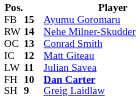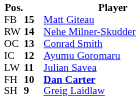(82, 19) Ayumu Goromaru -> (69, 19) Matt Giteau
(69, 55) Matt Giteau -> (82, 55) Ayumu Goromaru
